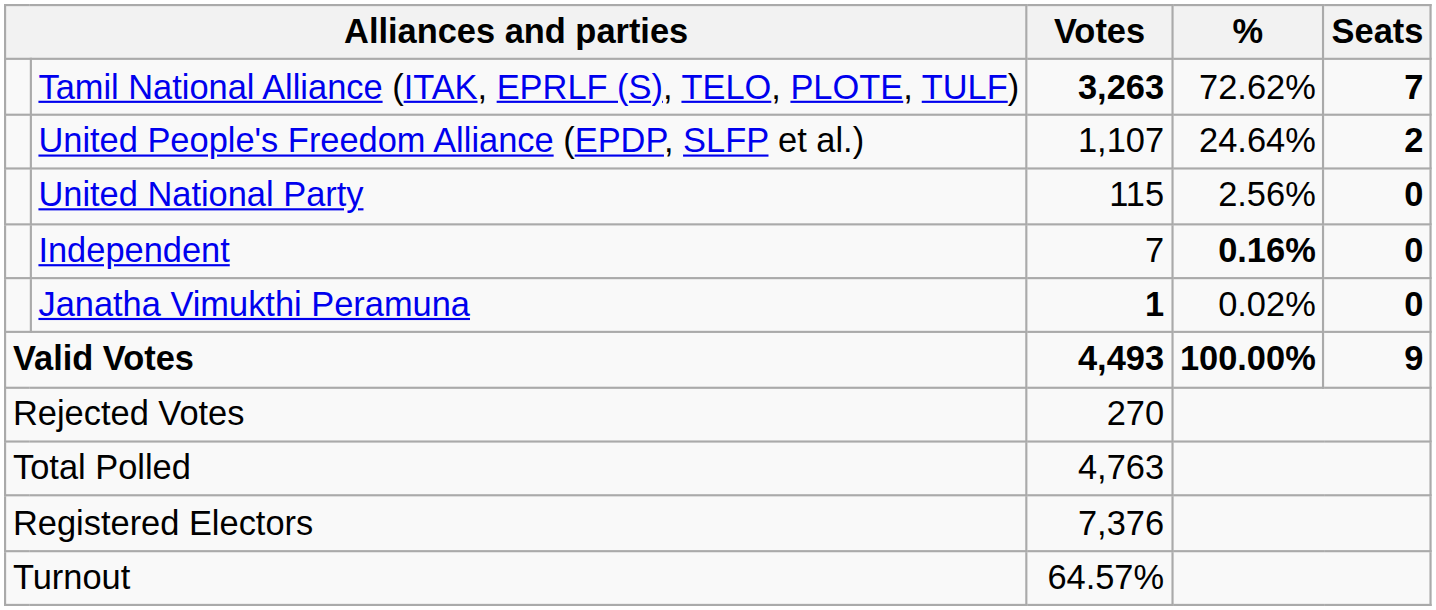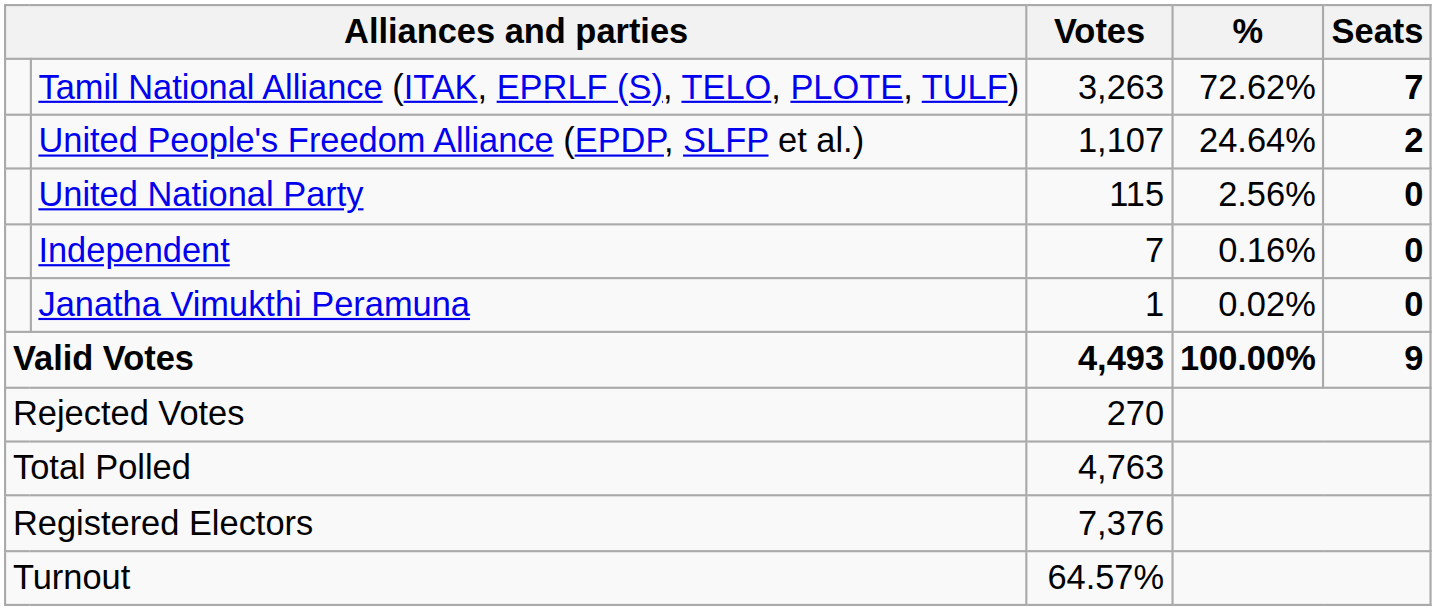(1121, 86) bold -> (1121, 86) normal
(1267, 250) bold -> (1267, 250) normal
(1154, 304) bold -> (1154, 304) normal
